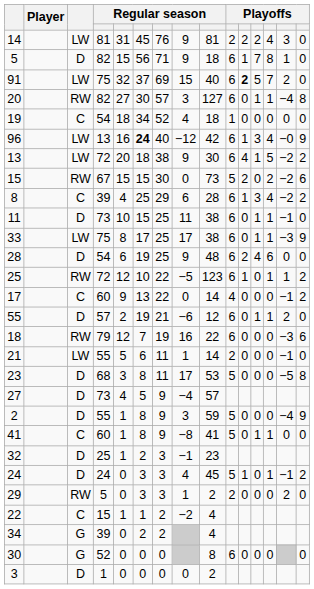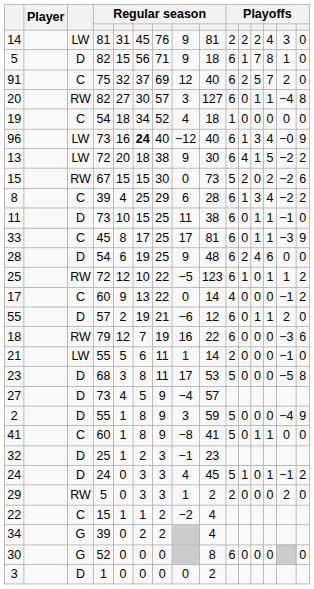(80, 79) LW -> (80, 79) C
(186, 79) 15 -> (186, 79) 12
(245, 79) bold -> (245, 79) normal
(103, 138) 13 -> (103, 138) 73
(212, 138) 42 -> (212, 138) 40
(80, 237) LW -> (80, 237) C
(103, 237) 75 -> (103, 237) 45
(212, 237) 38 -> (212, 237) 81
